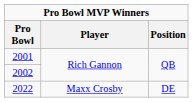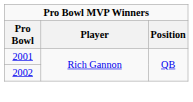- row: (23, 89)
